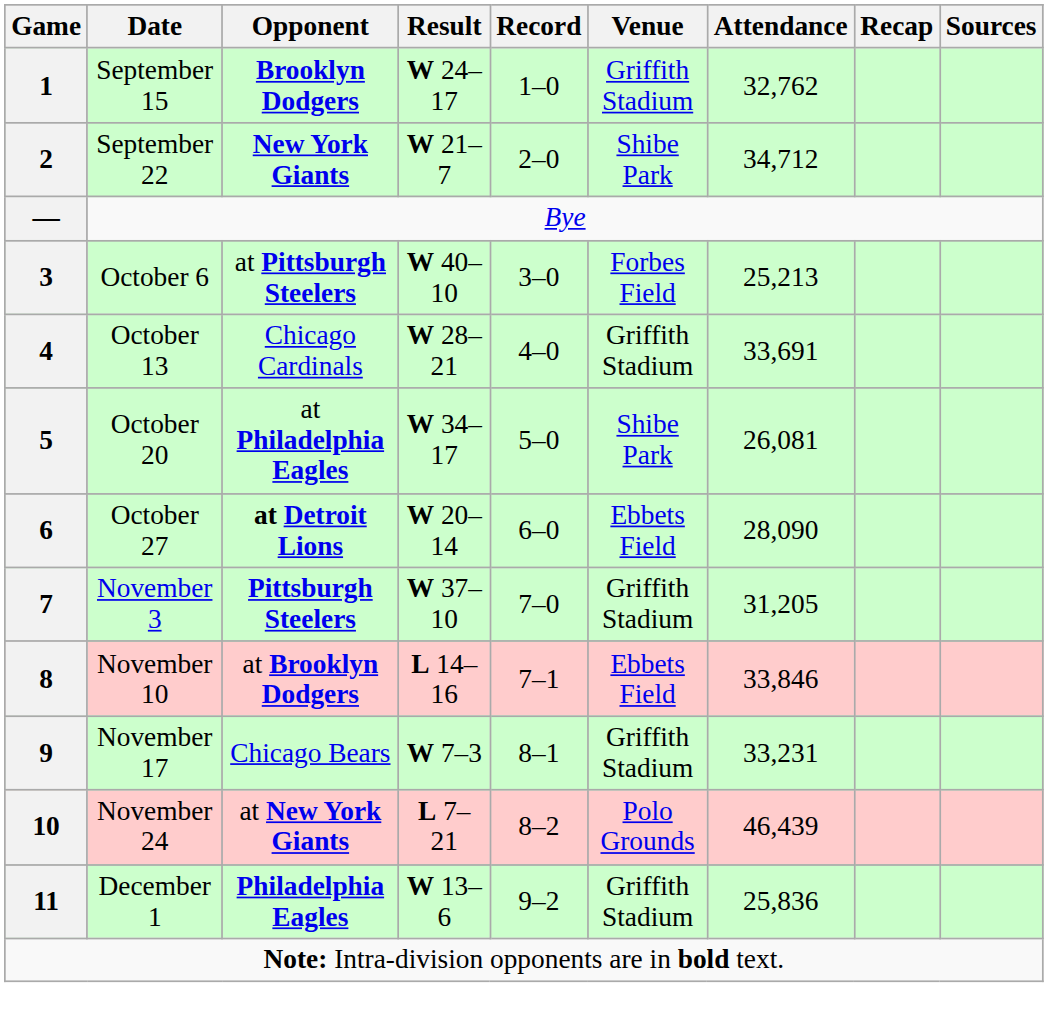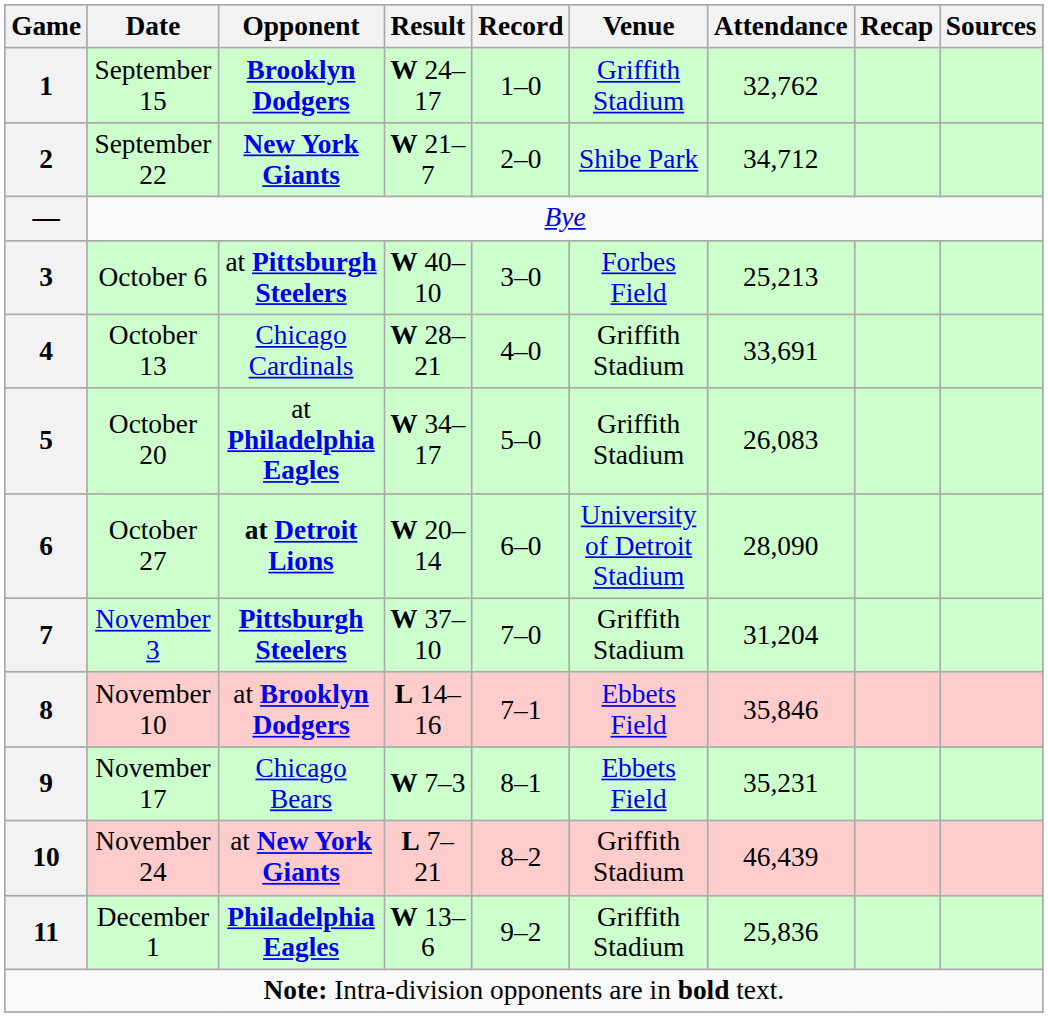(648, 440) Shibe Park -> (639, 440) Griffith Stadium
(781, 440) 26,081 -> (781, 440) 26,083
(648, 530) Ebbets Field -> (639, 545) University of Detroit Stadium
(781, 604) 31,205 -> (781, 634) 31,204
(781, 678) 33,846 -> (781, 709) 35,846
(648, 752) Griffith Stadium -> (639, 783) Ebbets Field
(781, 752) 33,231 -> (781, 783) 35,231
(648, 826) Polo Grounds -> (639, 857) Griffith Stadium
